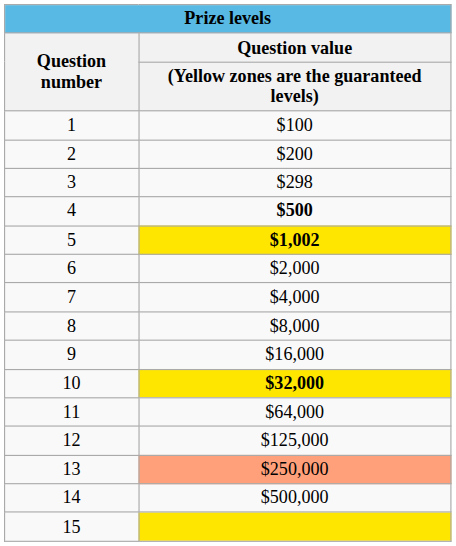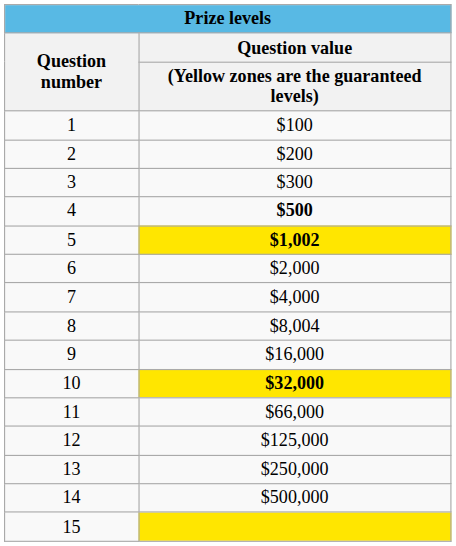(295, 182) $298 -> (295, 182) $300
(295, 325) $8,000 -> (295, 325) $8,004
(295, 411) $64,000 -> (295, 411) $66,000
(295, 469) lightsalmon background -> (295, 469) no background
